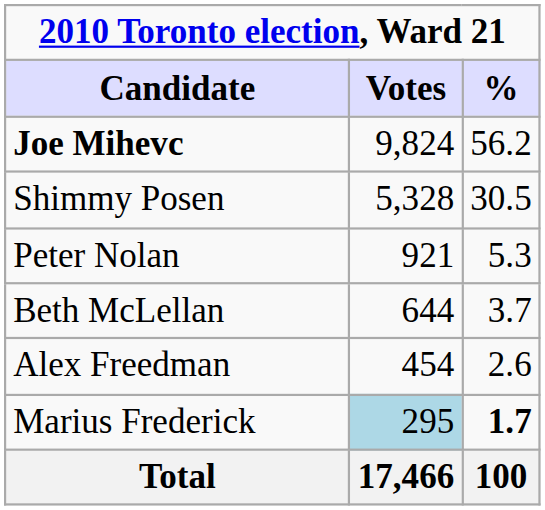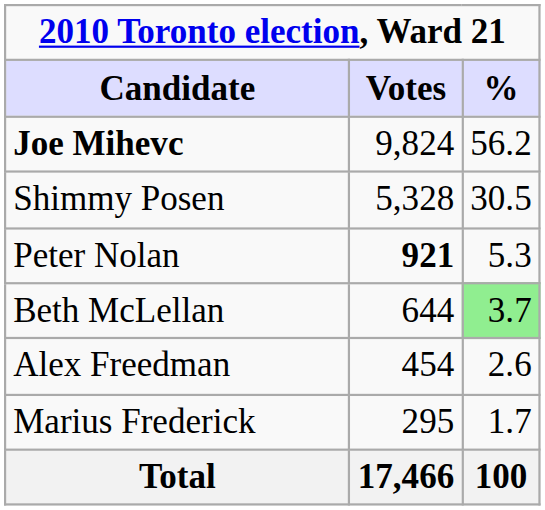(428, 254) normal -> (428, 254) bold
(510, 310) no background -> (510, 310) lightgreen background
(428, 421) lightblue background -> (428, 421) no background
(510, 421) bold -> (510, 421) normal
